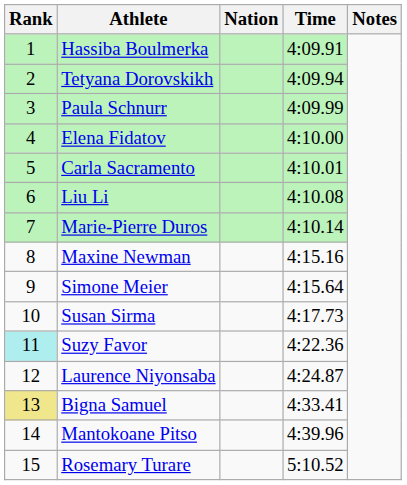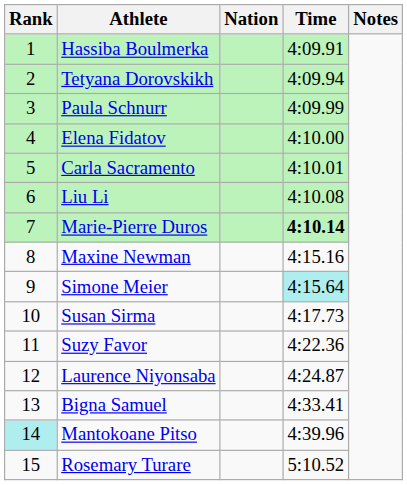(315, 227) normal -> (316, 227) bold
(315, 286) no background -> (316, 286) paleturquoise background
(31, 345) paleturquoise background -> (31, 345) no background
(31, 405) khaki background -> (31, 405) no background
(31, 434) no background -> (31, 434) paleturquoise background
